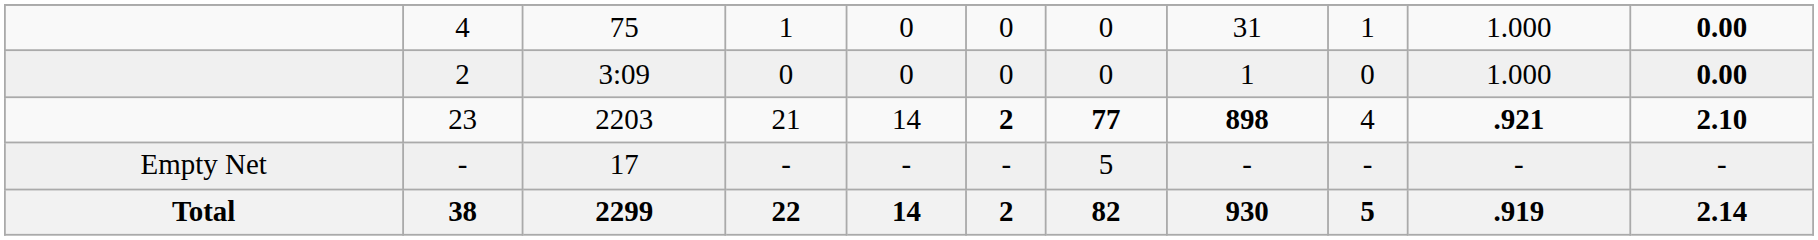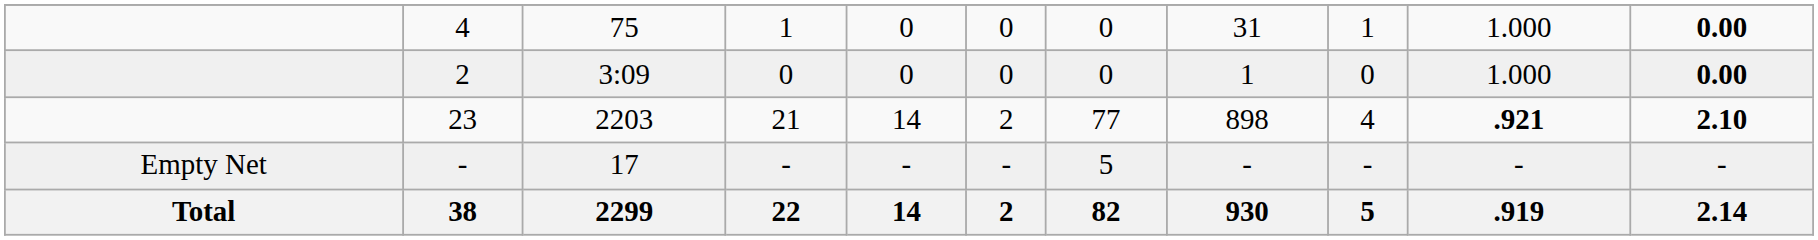(1006, 119) bold -> (1006, 119) normal
(1106, 119) bold -> (1106, 119) normal
(1247, 119) bold -> (1247, 119) normal
